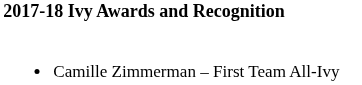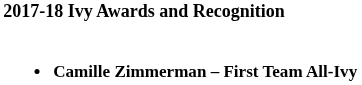(171, 71) normal -> (180, 71) bold
